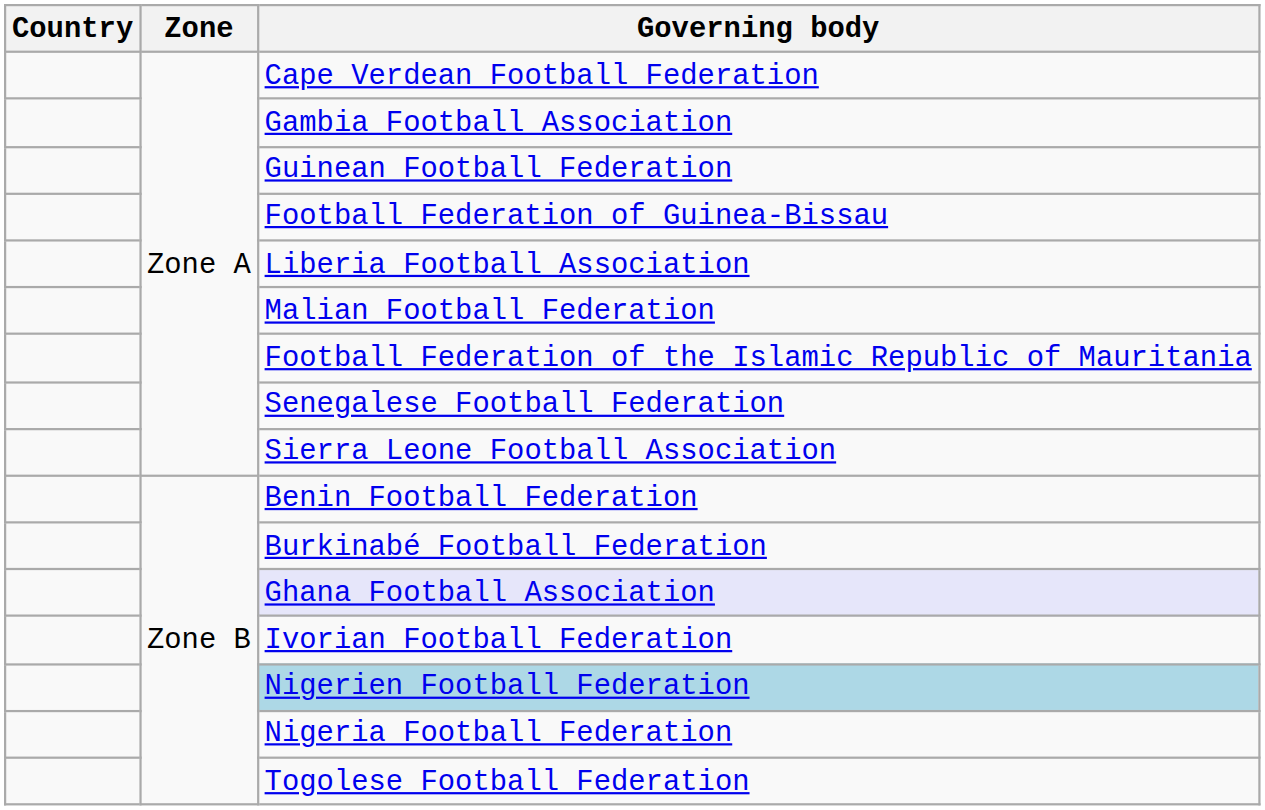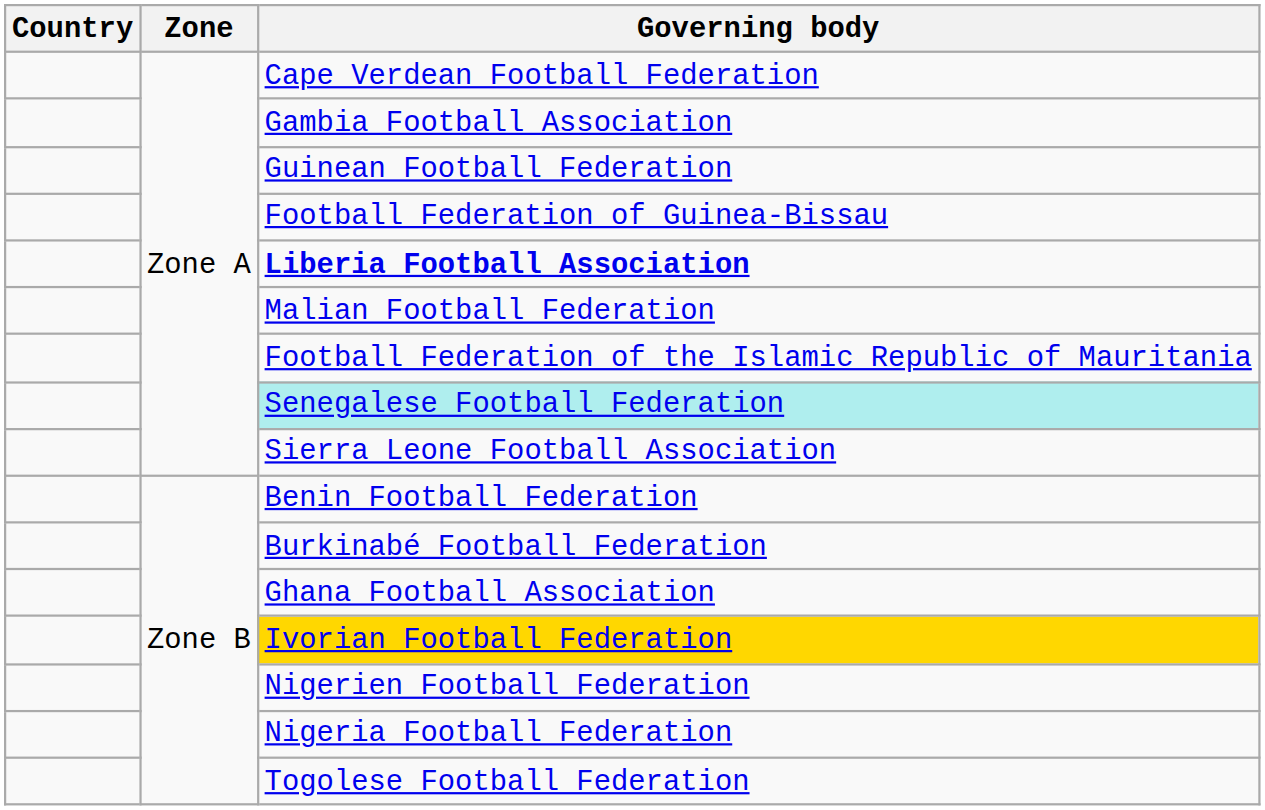(507, 264) normal -> (507, 264) bold
(524, 405) no background -> (524, 405) paleturquoise background
(490, 593) lavender background -> (490, 593) no background
(498, 640) no background -> (498, 640) gold background
(507, 687) lightblue background -> (507, 687) no background
